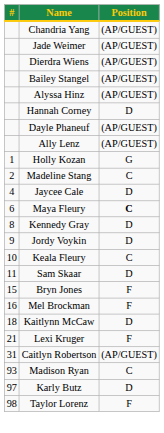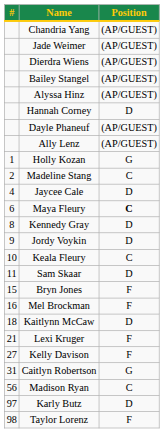+ row: (59, 354)
(129, 354) (AP/GUEST) -> (129, 371) G
(12, 371) 93 -> (12, 387) 56
